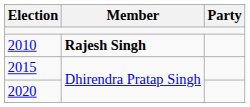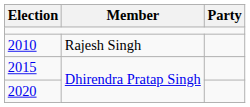(105, 45) bold -> (103, 45) normal
